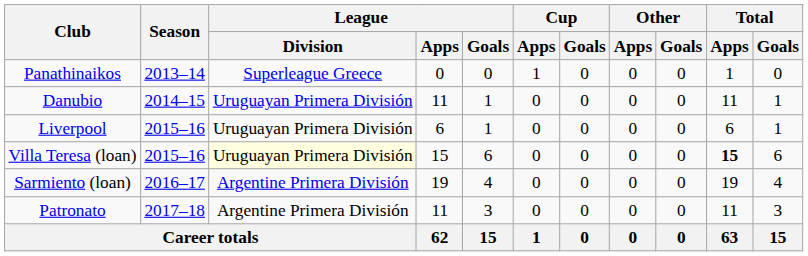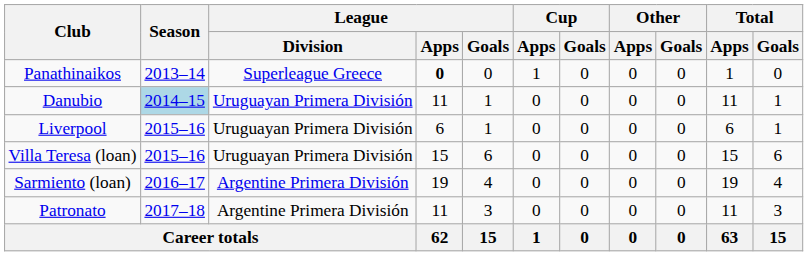(440, 73) normal -> (440, 73) bold
(175, 100) no background -> (175, 100) lightblue background
(313, 155) lightyellow background -> (313, 155) no background
(730, 155) bold -> (730, 155) normal
